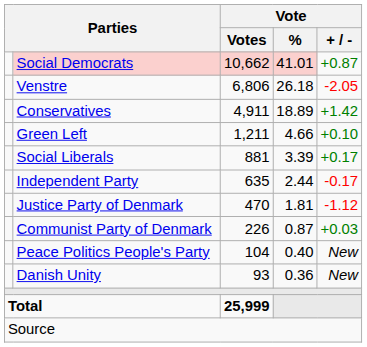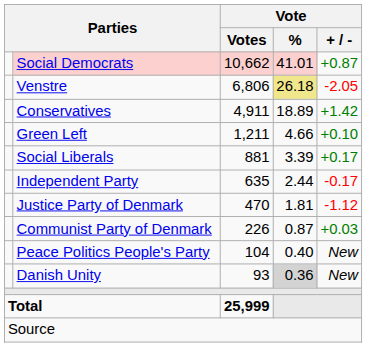(295, 87) no background -> (295, 87) khaki background
(299, 275) no background -> (299, 275) lightgrey background
